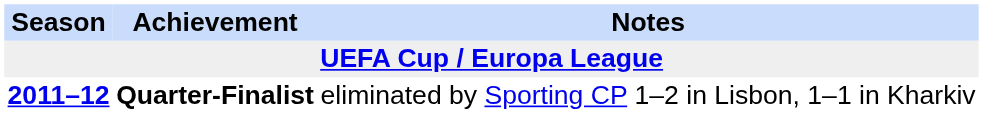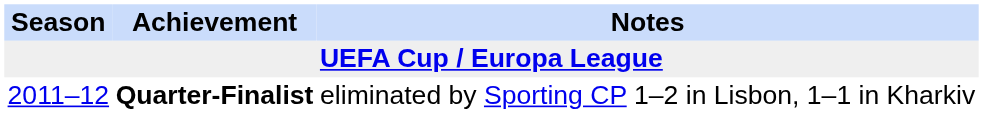(59, 95) bold -> (58, 95) normal
